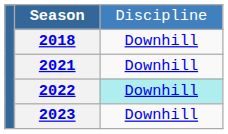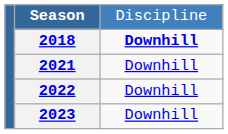(161, 42) normal -> (161, 42) bold
(161, 91) paleturquoise background -> (161, 91) no background
